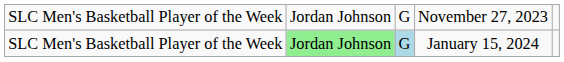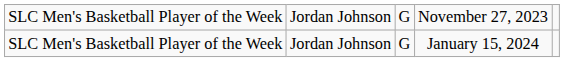(341, 43) lightgreen background -> (341, 43) no background
(404, 43) lightblue background -> (404, 43) no background
